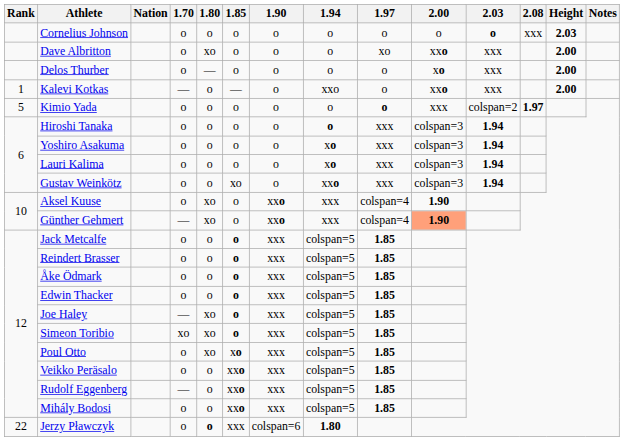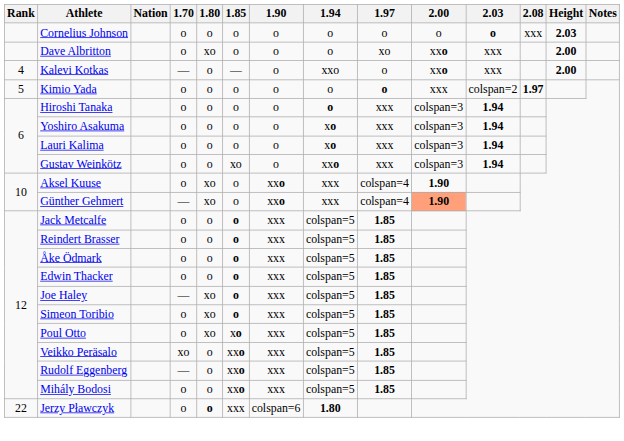- row: (74, 70)
(21, 88) 1 -> (21, 70) 4
(184, 333) xo -> (184, 314) o
(184, 370) o -> (184, 351) xo
